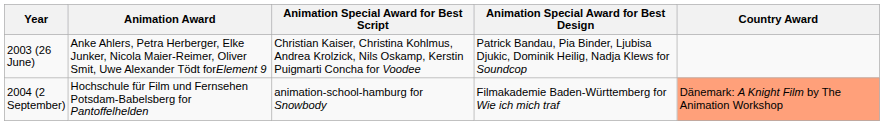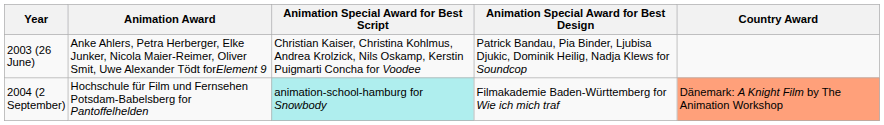(349, 99) no background -> (349, 99) paleturquoise background
